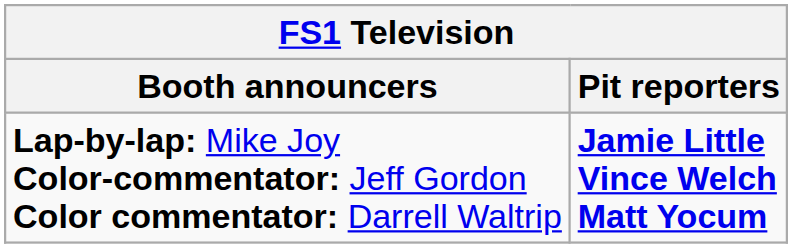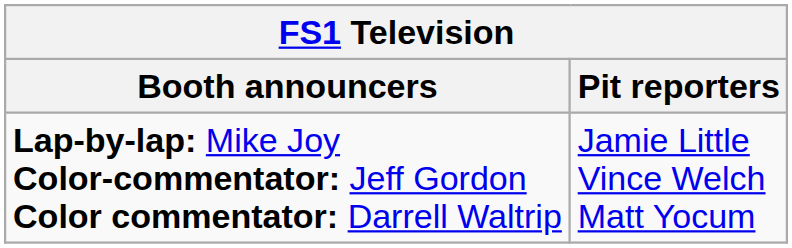(677, 178) bold -> (672, 178) normal
